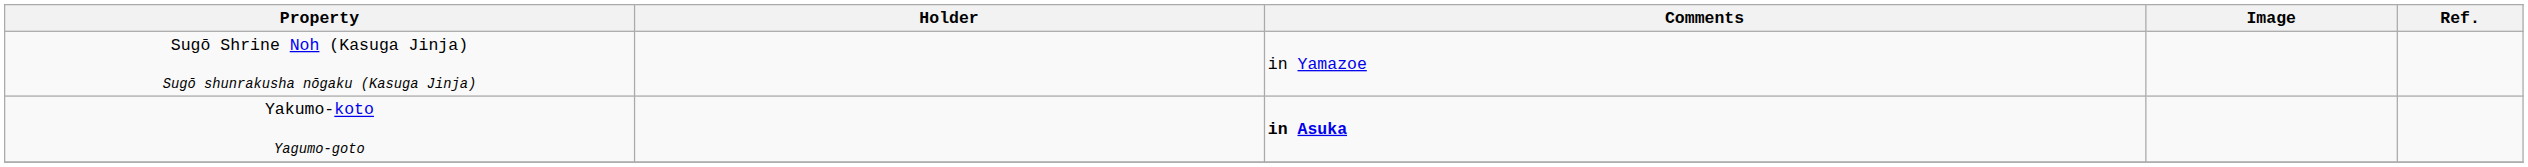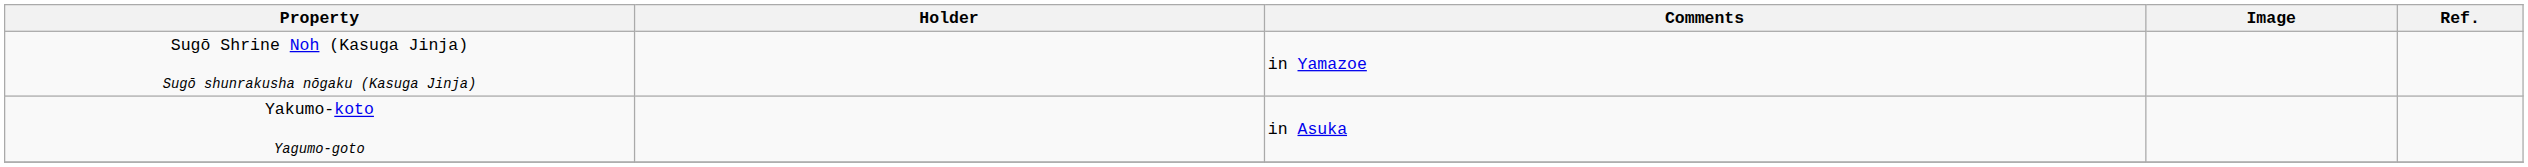(1307, 129) bold -> (1307, 129) normal
